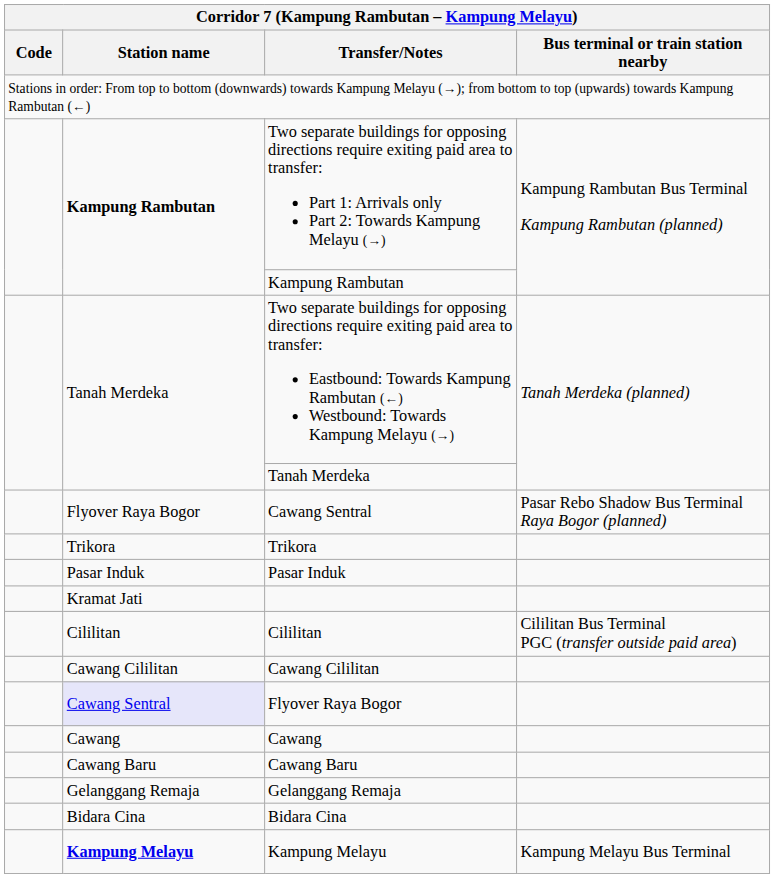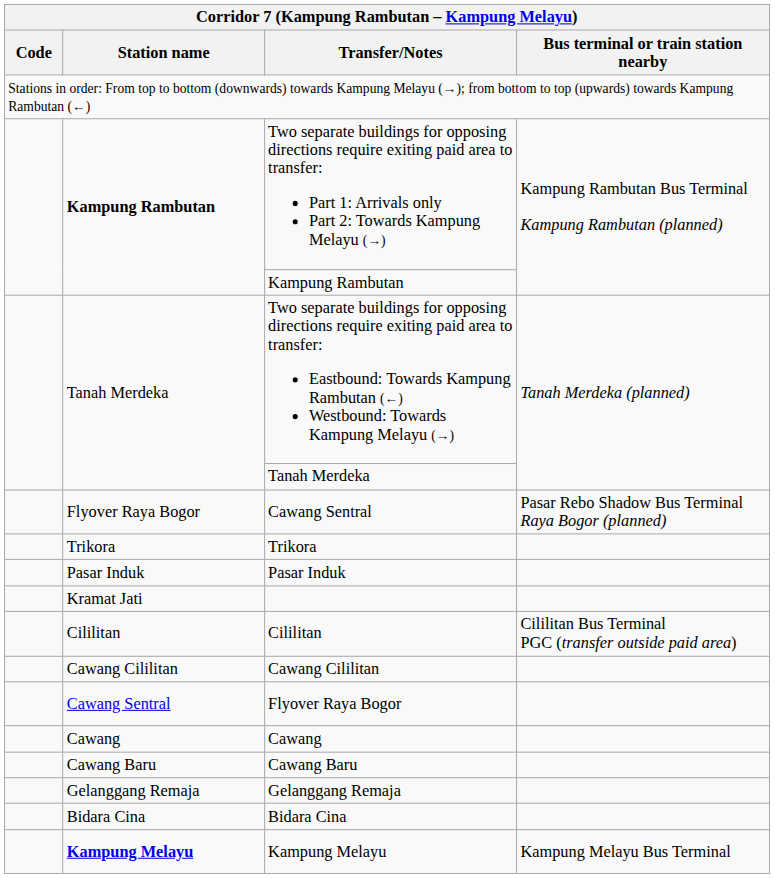(119, 703) lavender background -> (119, 703) no background
